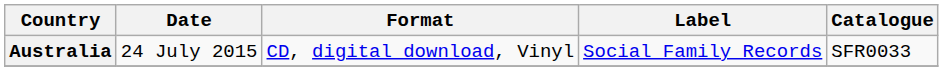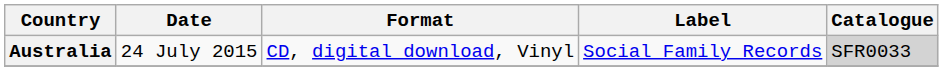(871, 51) no background -> (871, 51) lightgrey background
